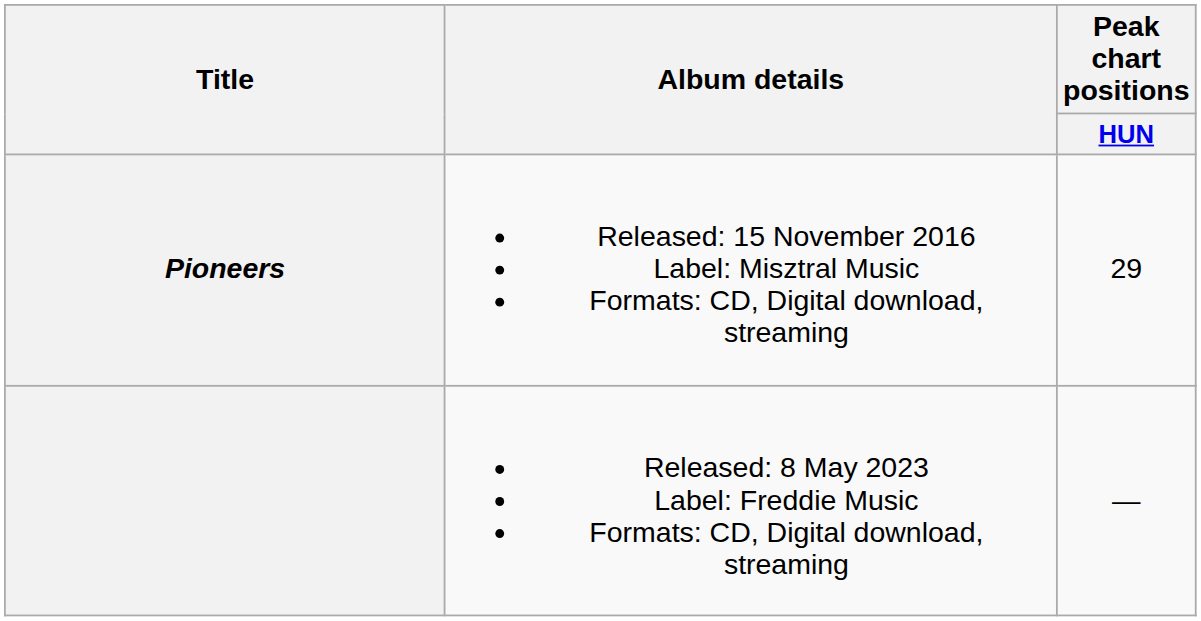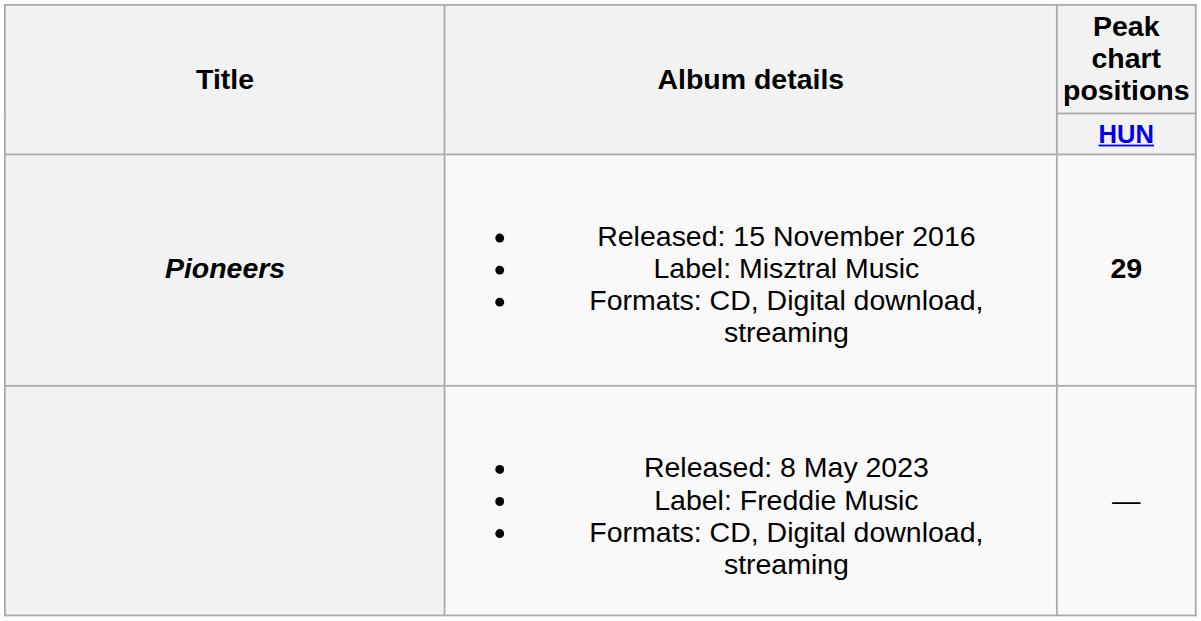(1126, 269) normal -> (1126, 269) bold
